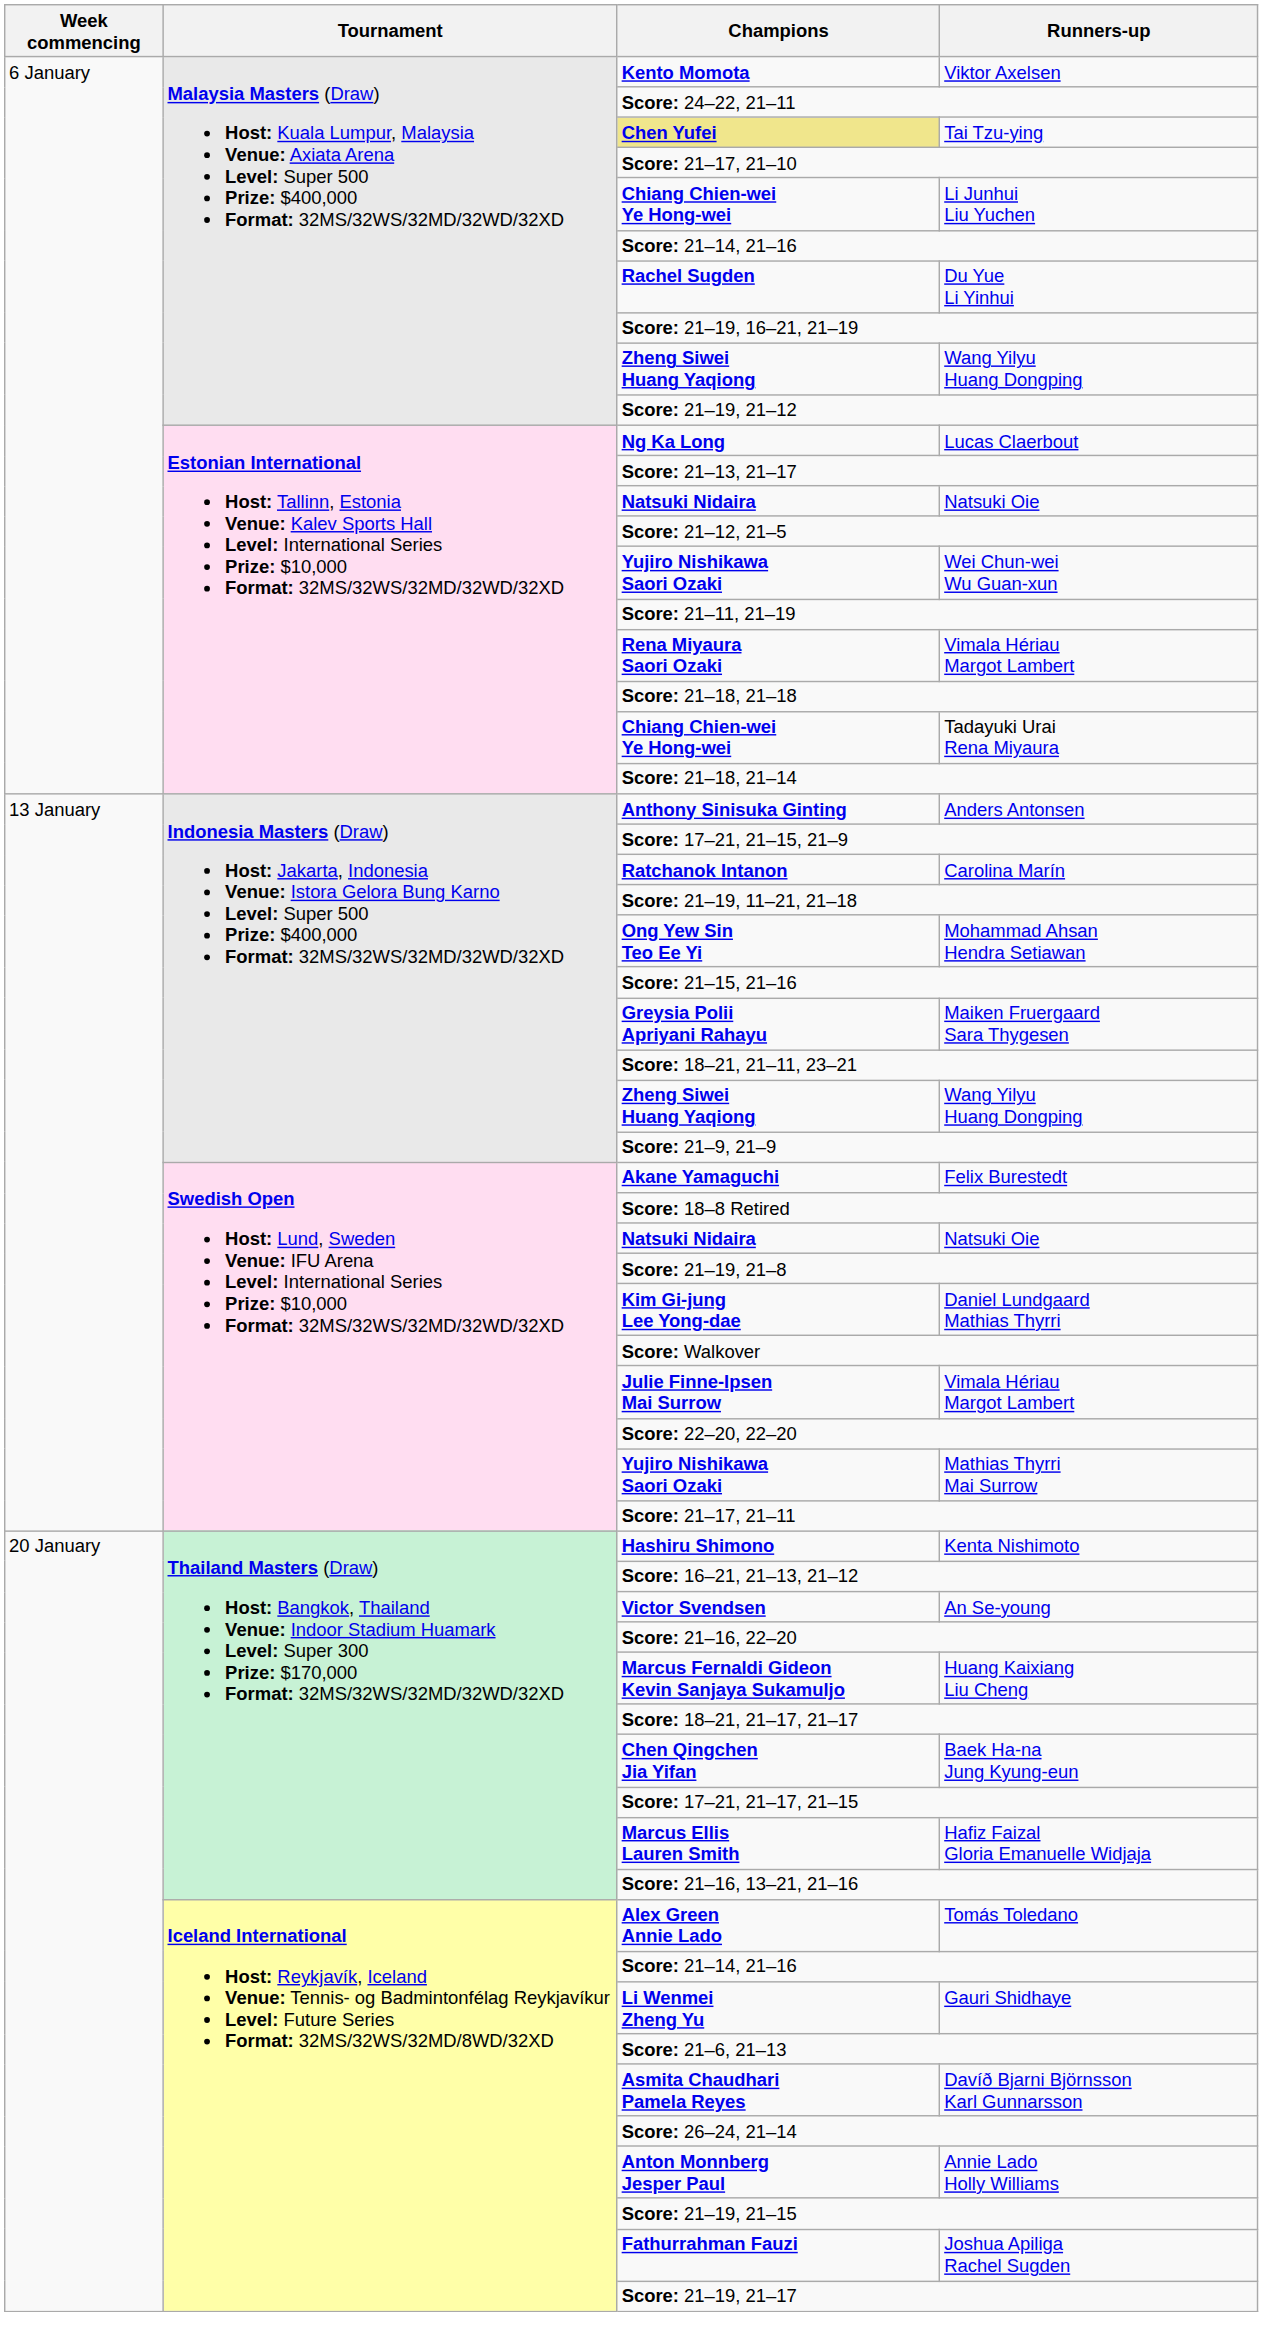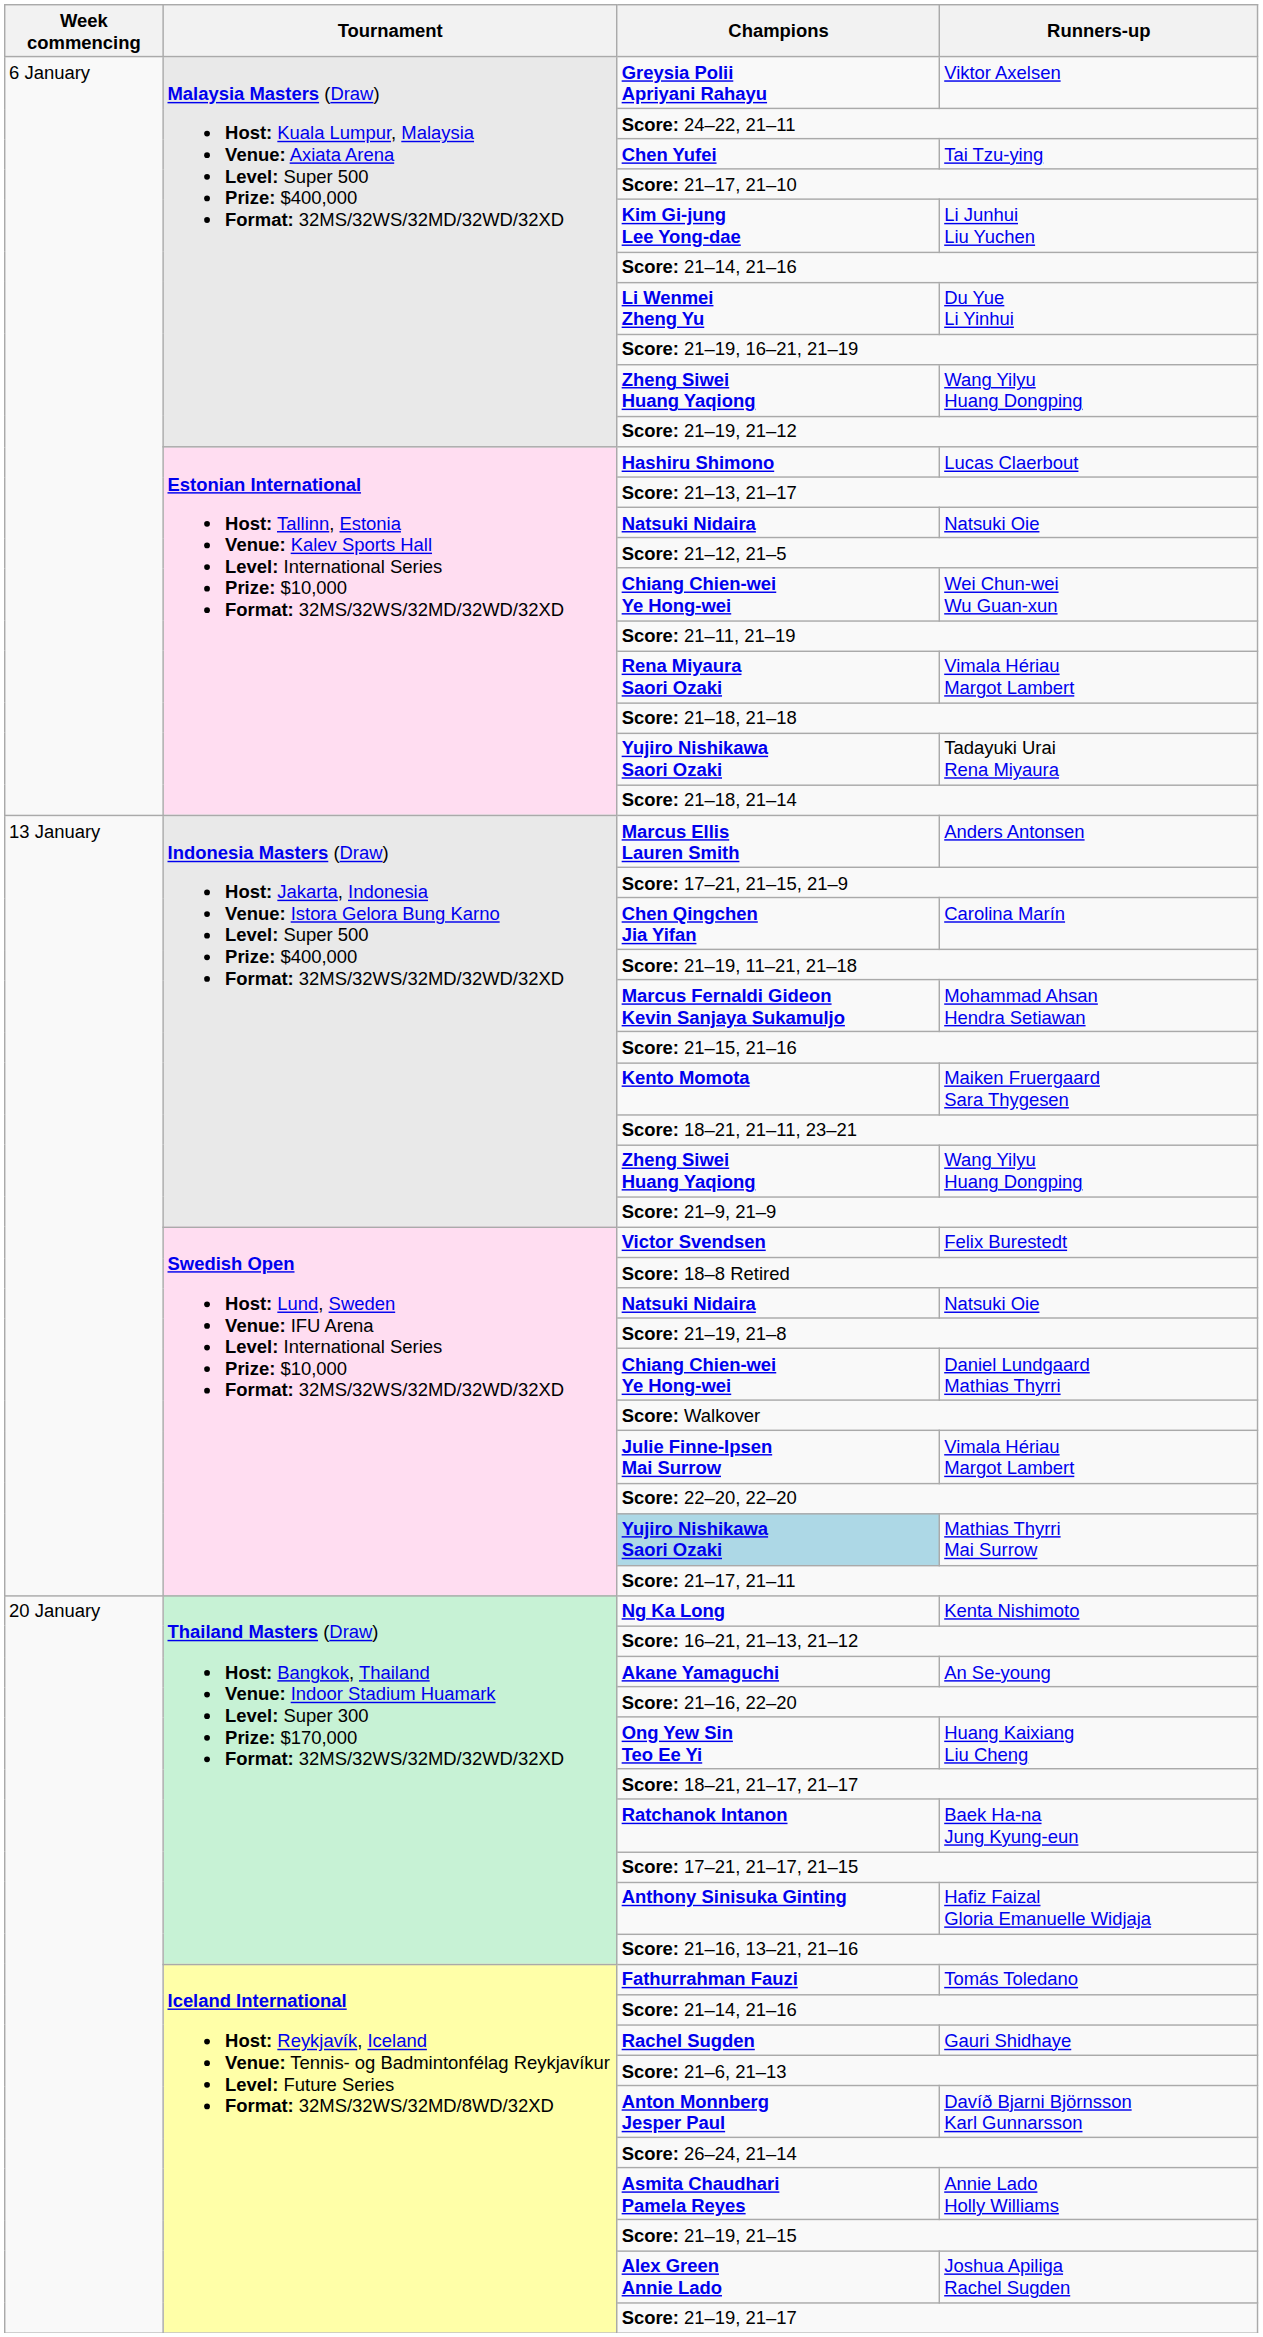(686, 72) Kento Momota -> (694, 82) Greysia Polii Apriyani Rahayu
(669, 132) khaki background -> (669, 154) no background
(699, 204) Chiang Chien-wei Ye Hong-wei -> (681, 226) Kim Gi-jung Lee Yong-dae
(688, 276) Rachel Sugden -> (668, 308) Li Wenmei Zheng Yu
(673, 440) Ng Ka Long -> (698, 462) Hashiru Shimono
(695, 573) Yujiro Nishikawa Saori Ozaki -> (699, 594) Chiang Chien-wei Ye Hong-wei
(699, 737) Chiang Chien-wei Ye Hong-wei -> (695, 759) Yujiro Nishikawa Saori Ozaki
(734, 809) Anthony Sinisuka Ginting -> (681, 841) Marcus Ellis Lauren Smith
(705, 870) Ratchanok Intanon -> (690, 924) Chen Qingchen Jia Yifan
(677, 941) Ong Yew Sin Teo Ee Yi -> (733, 1006) Marcus Fernaldi Gideon Kevin Sanjaya Sukamuljo
(694, 1023) Greysia Polii Apriyani Rahayu -> (686, 1077) Kento Momota
(700, 1177) Akane Yamaguchi -> (694, 1242) Victor Svendsen
(681, 1310) Kim Gi-jung Lee Yong-dae -> (699, 1374) Chiang Chien-wei Ye Hong-wei
(695, 1474) no background -> (695, 1539) lightblue background
(698, 1546) Hashiru Shimono -> (673, 1611) Ng Ka Long
(694, 1607) Victor Svendsen -> (700, 1671) Akane Yamaguchi
(733, 1678) Marcus Fernaldi Gideon Kevin Sanjaya Sukamuljo -> (677, 1743) Ong Yew Sin Teo Ee Yi
(690, 1761) Chen Qingchen Jia Yifan -> (705, 1815) Ratchanok Intanon
(681, 1843) Marcus Ellis Lauren Smith -> (734, 1897) Anthony Sinisuka Ginting
(672, 1925) Alex Green Annie Lado -> (710, 1979) Fathurrahman Fauzi
(668, 2008) Li Wenmei Zheng Yu -> (688, 2040) Rachel Sugden
(700, 2090) Asmita Chaudhari Pamela Reyes -> (695, 2112) Anton Monnberg Jesper Paul
(695, 2172) Anton Monnberg Jesper Paul -> (700, 2194) Asmita Chaudhari Pamela Reyes
(710, 2244) Fathurrahman Fauzi -> (672, 2276) Alex Green Annie Lado
